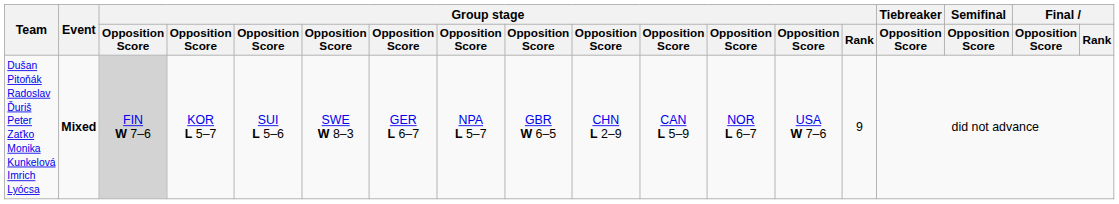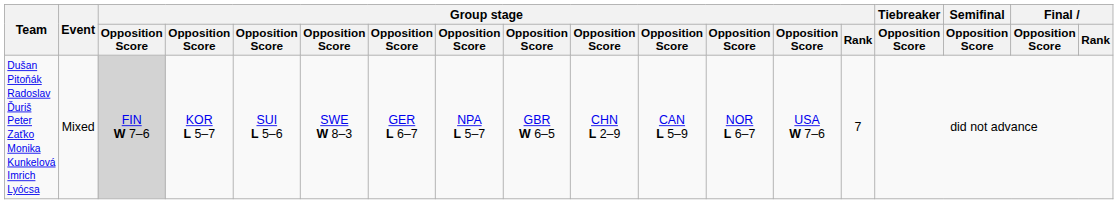(79, 127) bold -> (78, 127) normal
(859, 127) 9 -> (858, 127) 7
